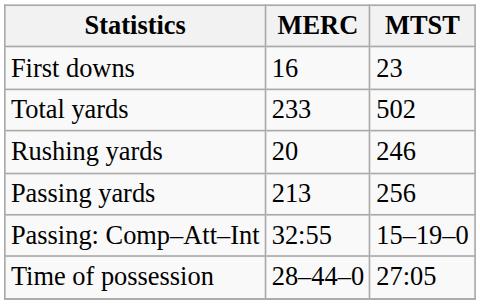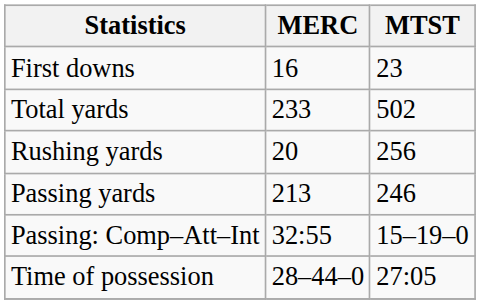(396, 151) 246 -> (396, 151) 256
(396, 193) 256 -> (396, 193) 246
